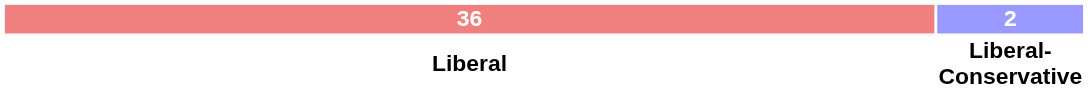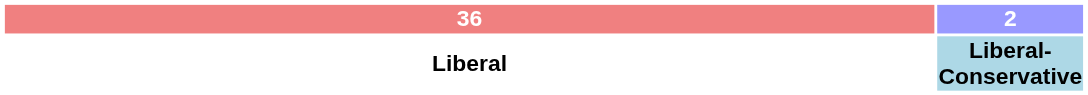(1010, 63) no background -> (1010, 63) lightblue background
